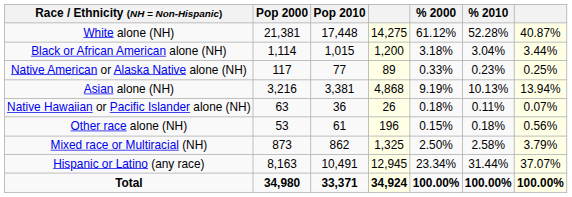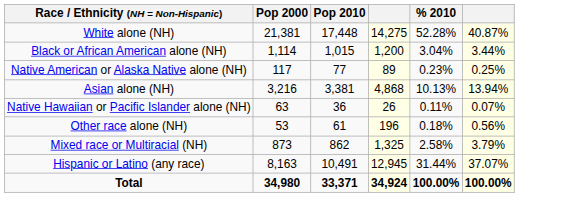- column: (436, 13)
